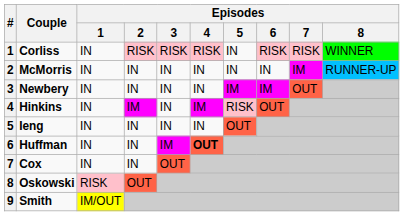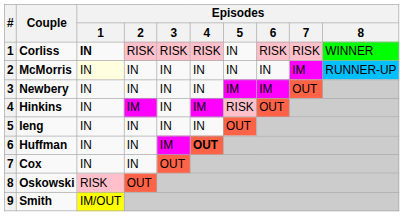(86, 51) normal -> (86, 51) bold
(86, 70) no background -> (86, 70) lightyellow background
